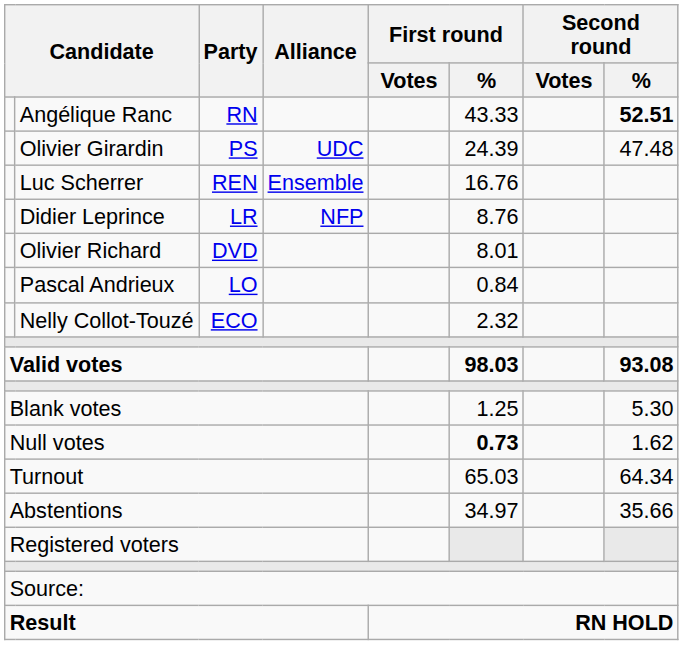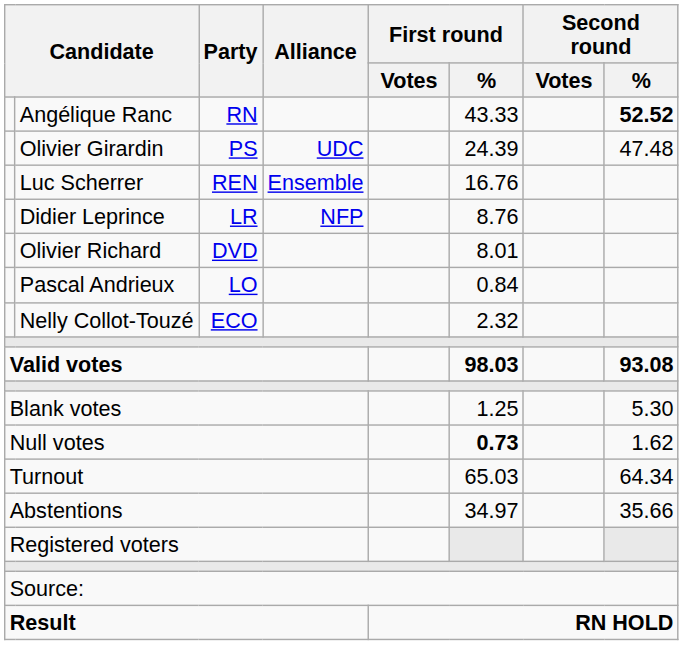(646, 114) 52.51 -> (646, 114) 52.52
